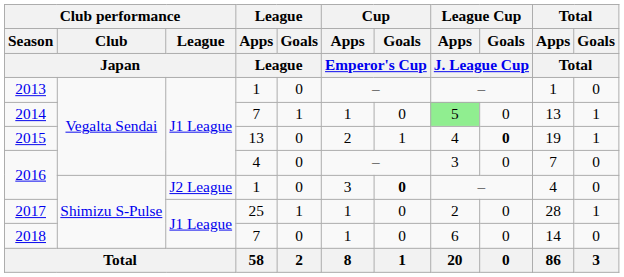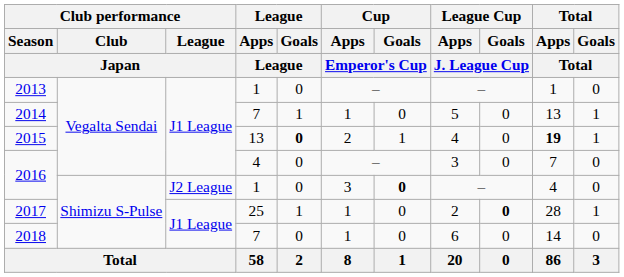(455, 114) lightgreen background -> (455, 114) no background
(299, 138) normal -> (299, 138) bold
(506, 138) bold -> (506, 138) normal
(553, 138) normal -> (553, 138) bold
(506, 211) normal -> (506, 211) bold
